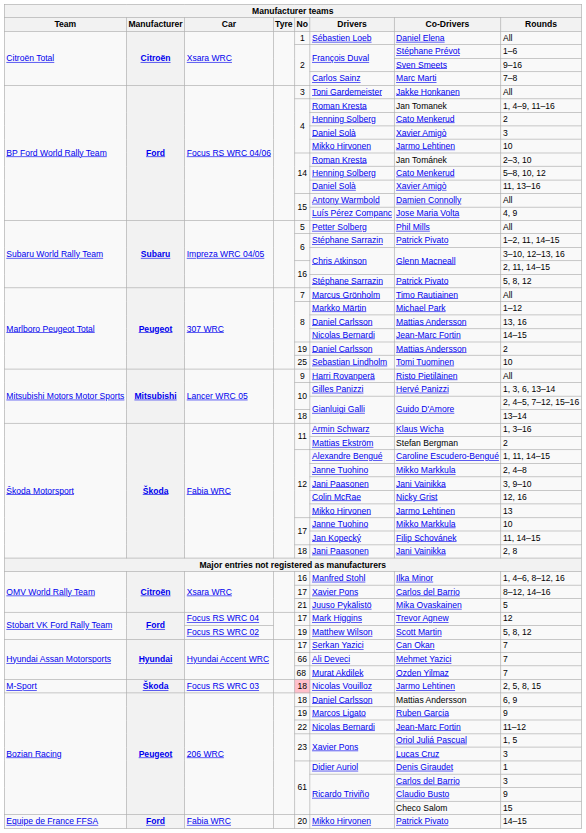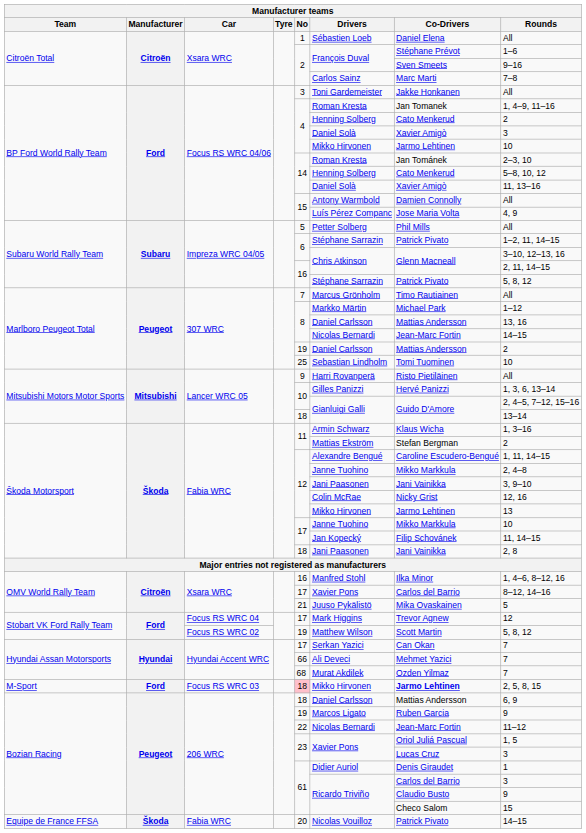(156, 686) Škoda -> (156, 686) Ford
(342, 686) Nicolas Vouilloz -> (342, 686) Mikko Hirvonen
(426, 686) normal -> (428, 686) bold
(156, 821) Ford -> (156, 821) Škoda
(342, 821) Mikko Hirvonen -> (342, 821) Nicolas Vouilloz
